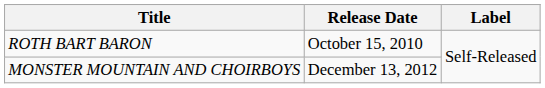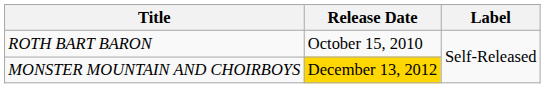(373, 69) no background -> (373, 69) gold background
